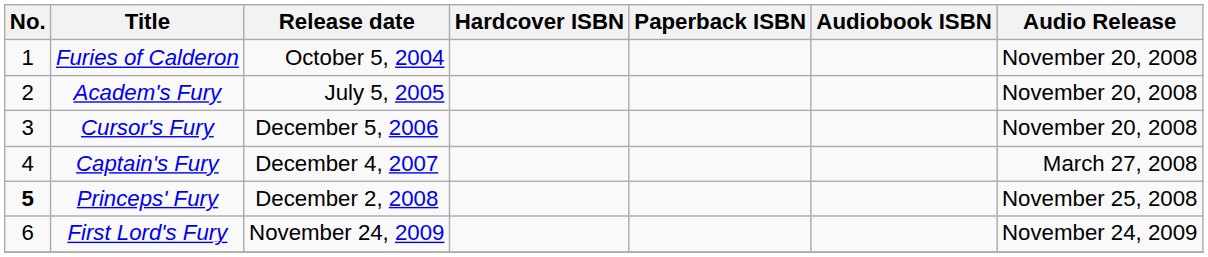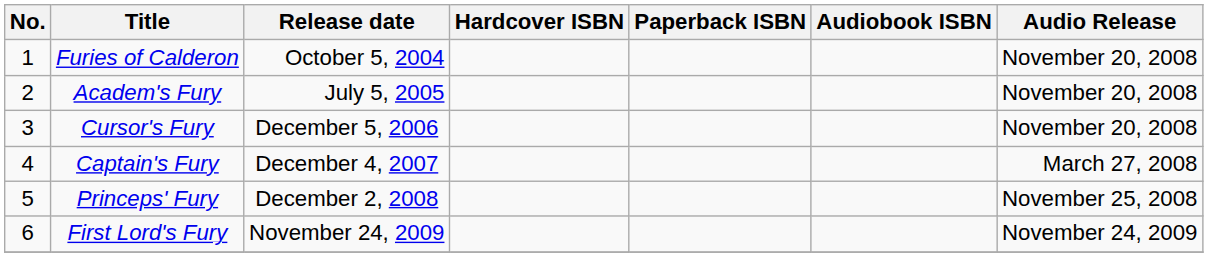(28, 198) bold -> (28, 198) normal
